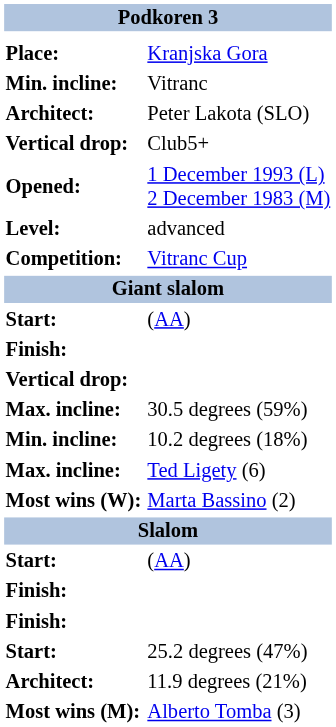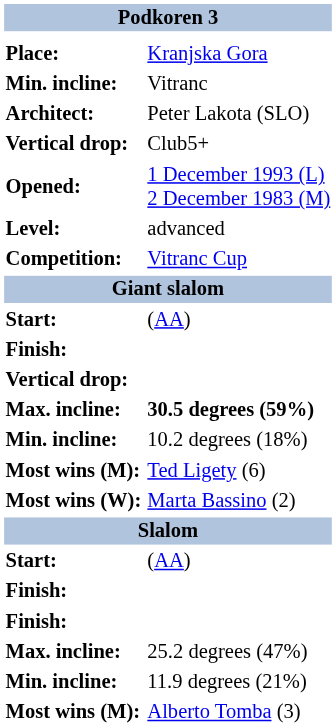(227, 409) normal -> (231, 409) bold
(63, 470) Max. incline: -> (73, 470) Most wins (M):
(31, 651) Start: -> (63, 651) Max. incline:
(50, 681) Architect: -> (61, 681) Min. incline:
